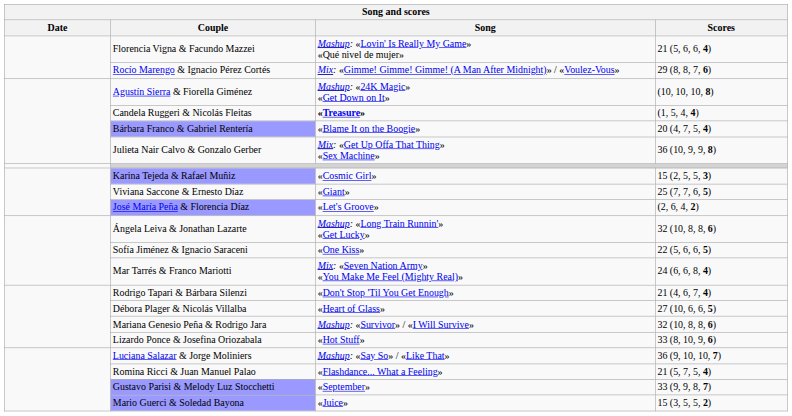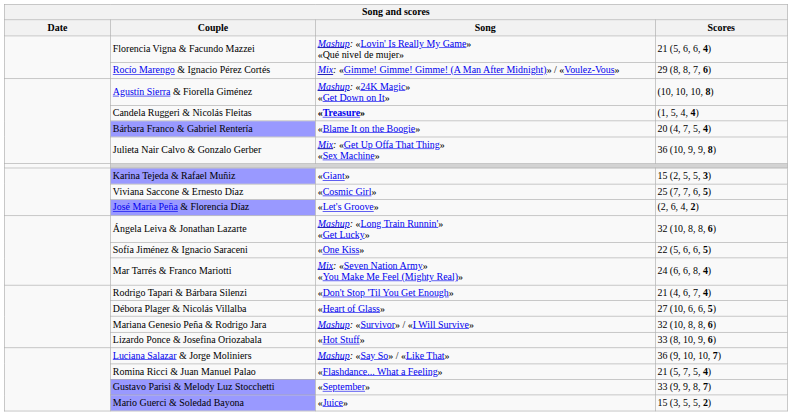(347, 176) «Cosmic Girl» -> (334, 176) «Giant»
(334, 192) «Giant» -> (347, 192) «Cosmic Girl»
